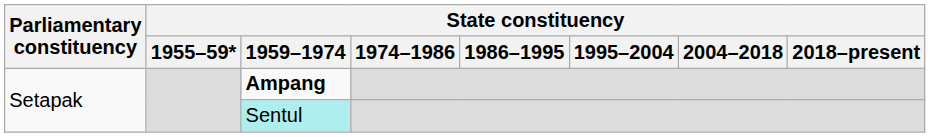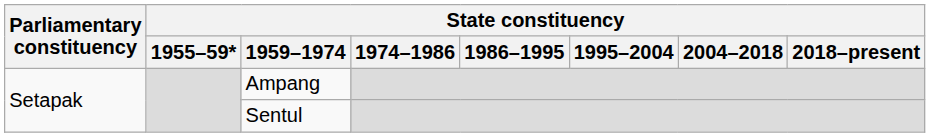(286, 83) bold -> (283, 83) normal
(274, 115) paleturquoise background -> (274, 115) no background
